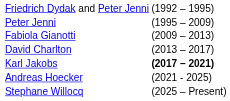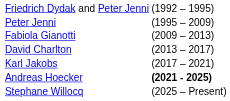(183, 64) bold -> (183, 64) normal
(182, 78) normal -> (182, 78) bold
